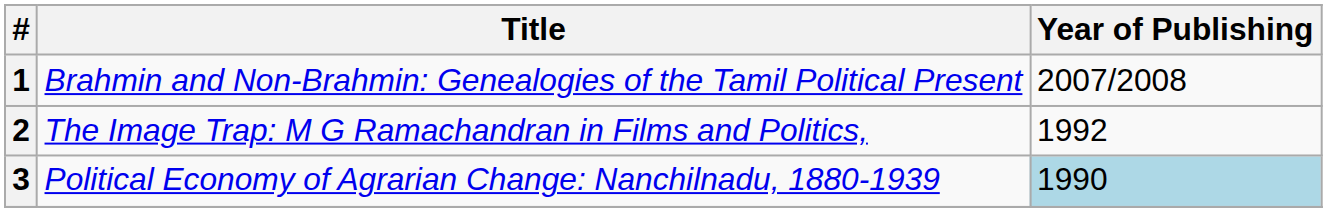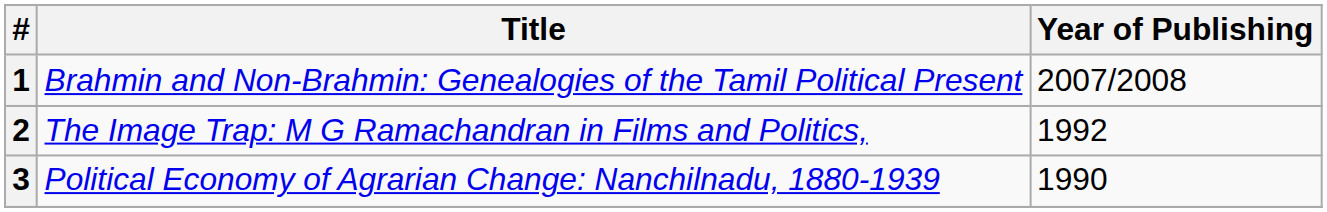(1072, 180) lightblue background -> (1072, 180) no background
